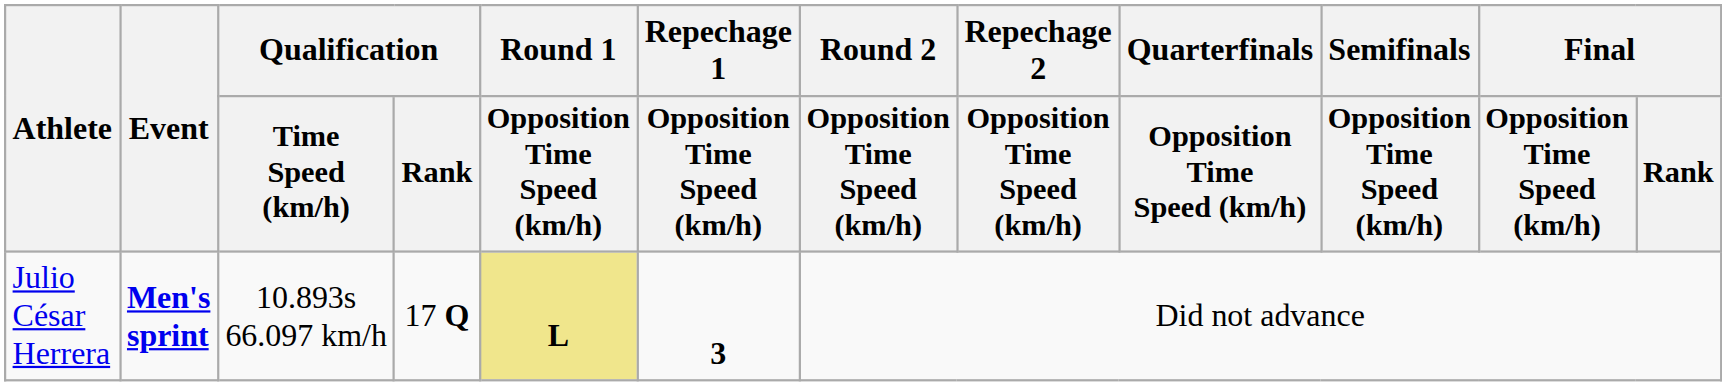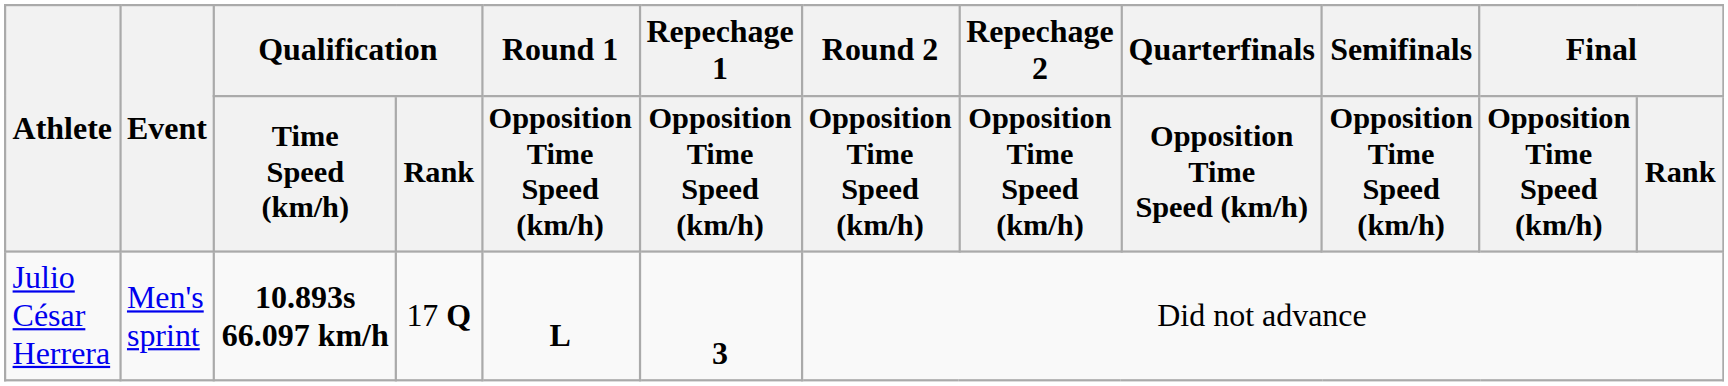(169, 315) bold -> (165, 315) normal
(306, 315) normal -> (305, 315) bold
(558, 334) khaki background -> (560, 334) no background
